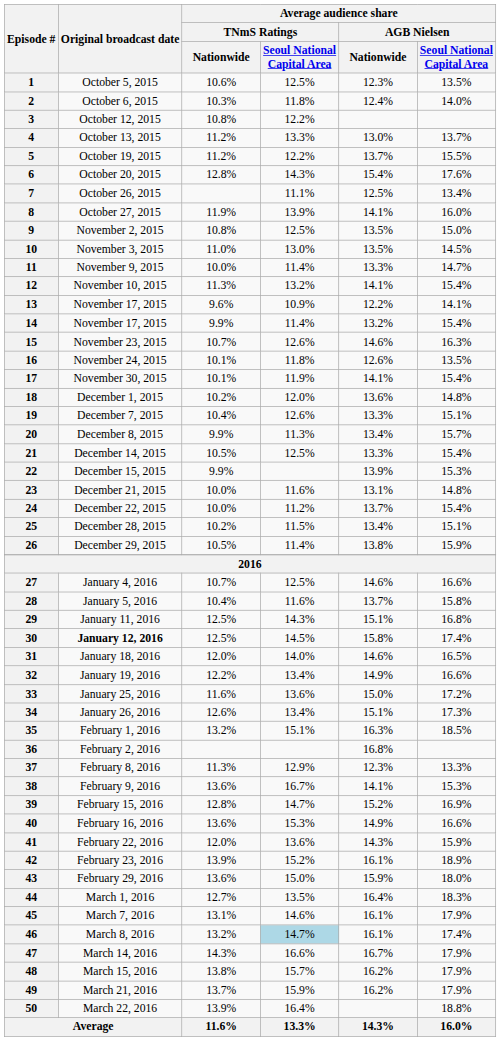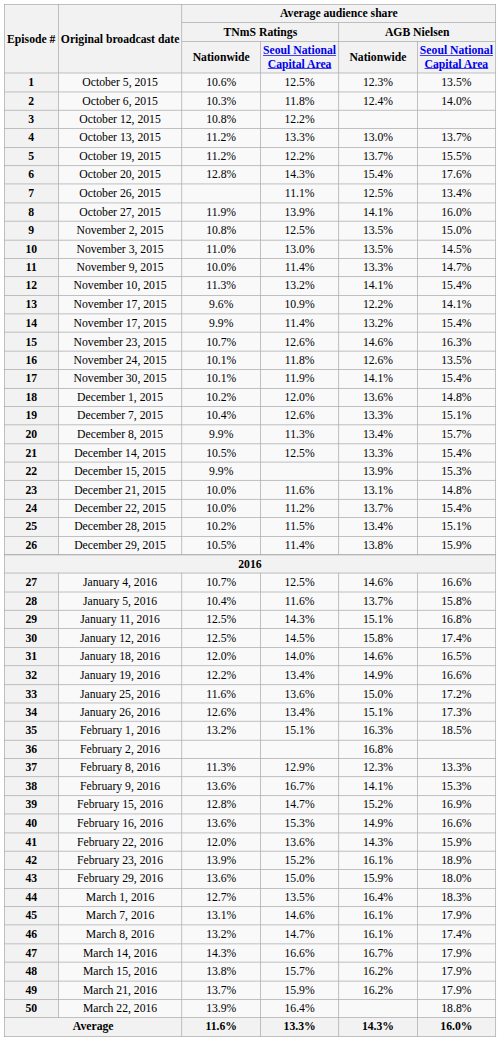(120, 638) bold -> (120, 638) normal
(300, 934) lightblue background -> (300, 934) no background
